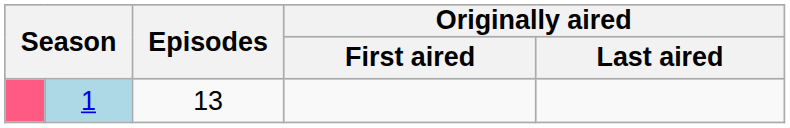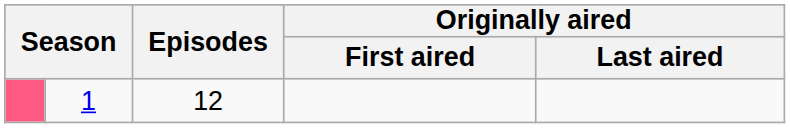(88, 100) lightblue background -> (88, 100) no background
(208, 100) 13 -> (208, 100) 12
